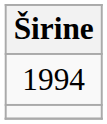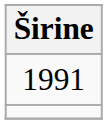(54, 79) 1994 -> (54, 79) 1991
